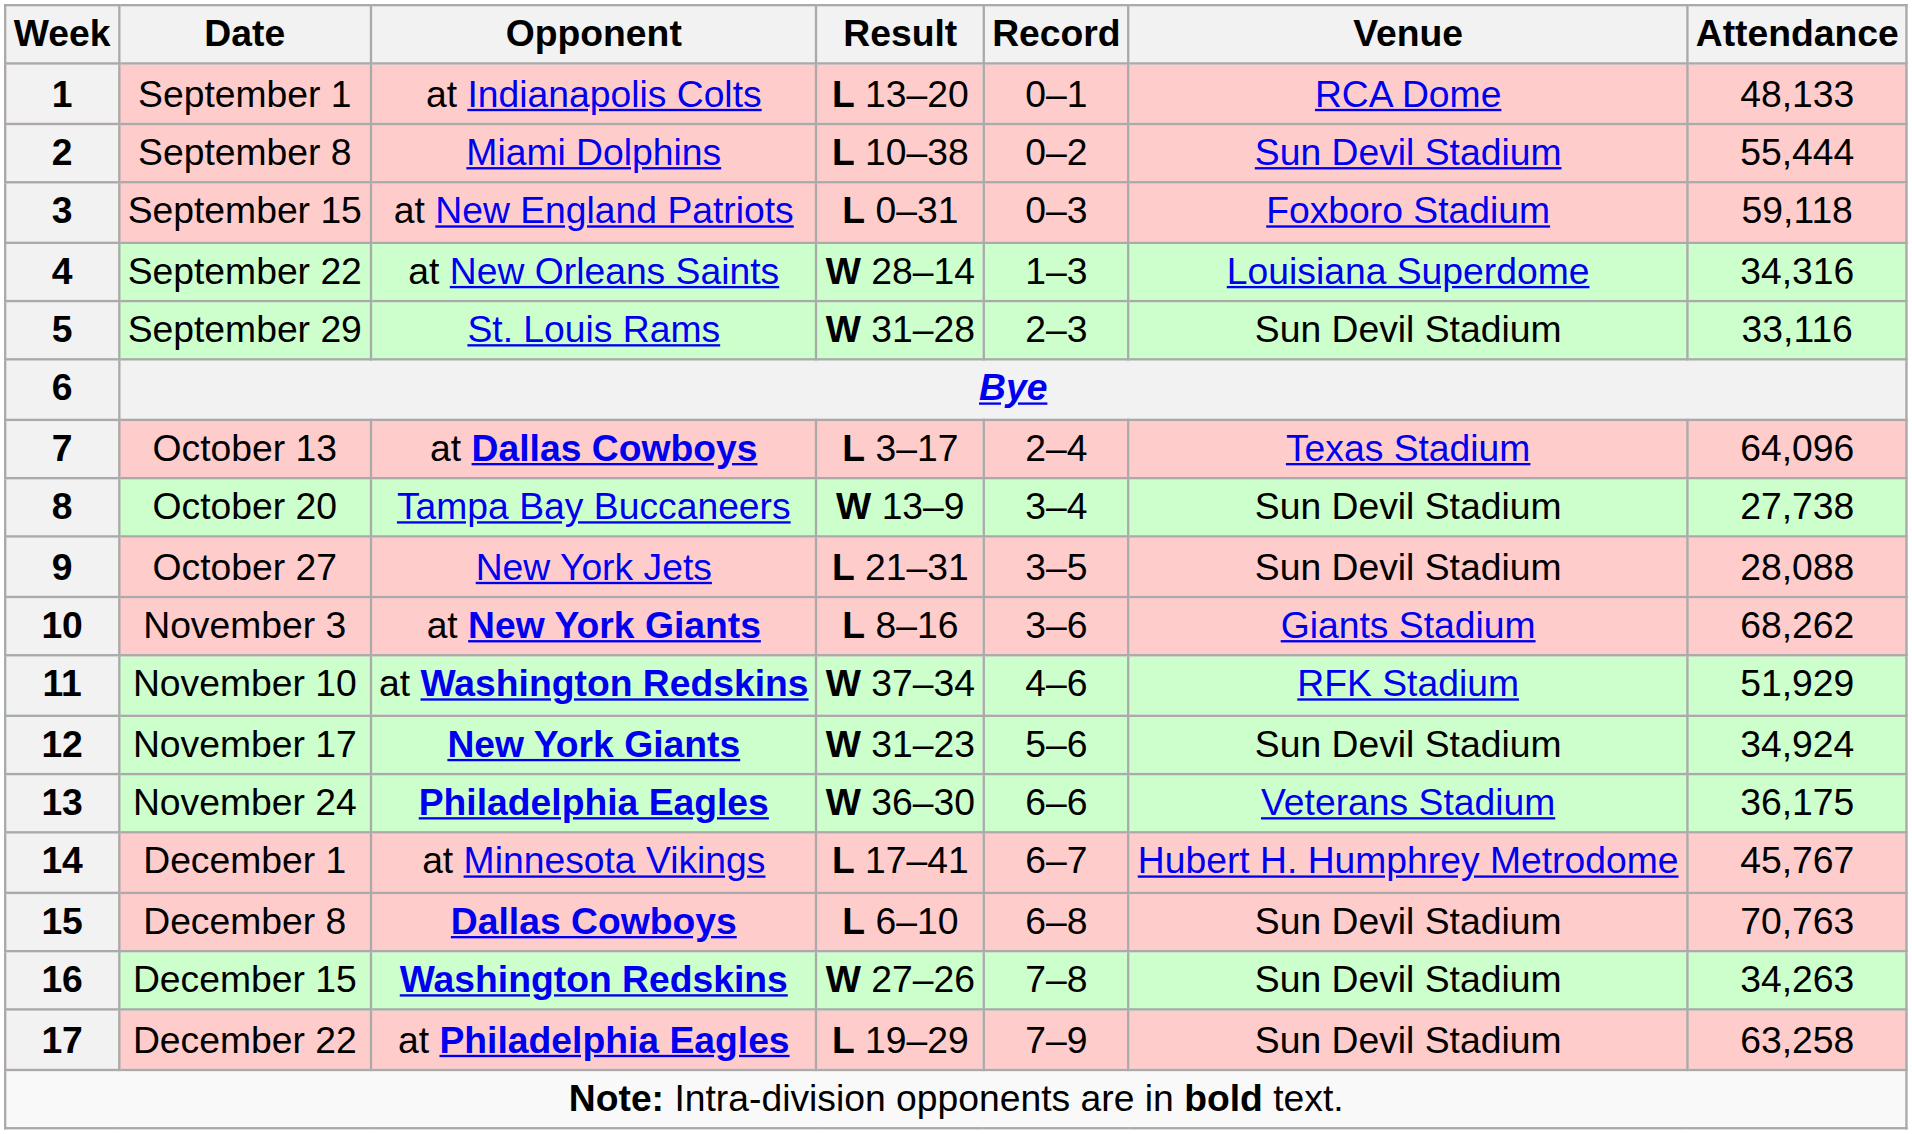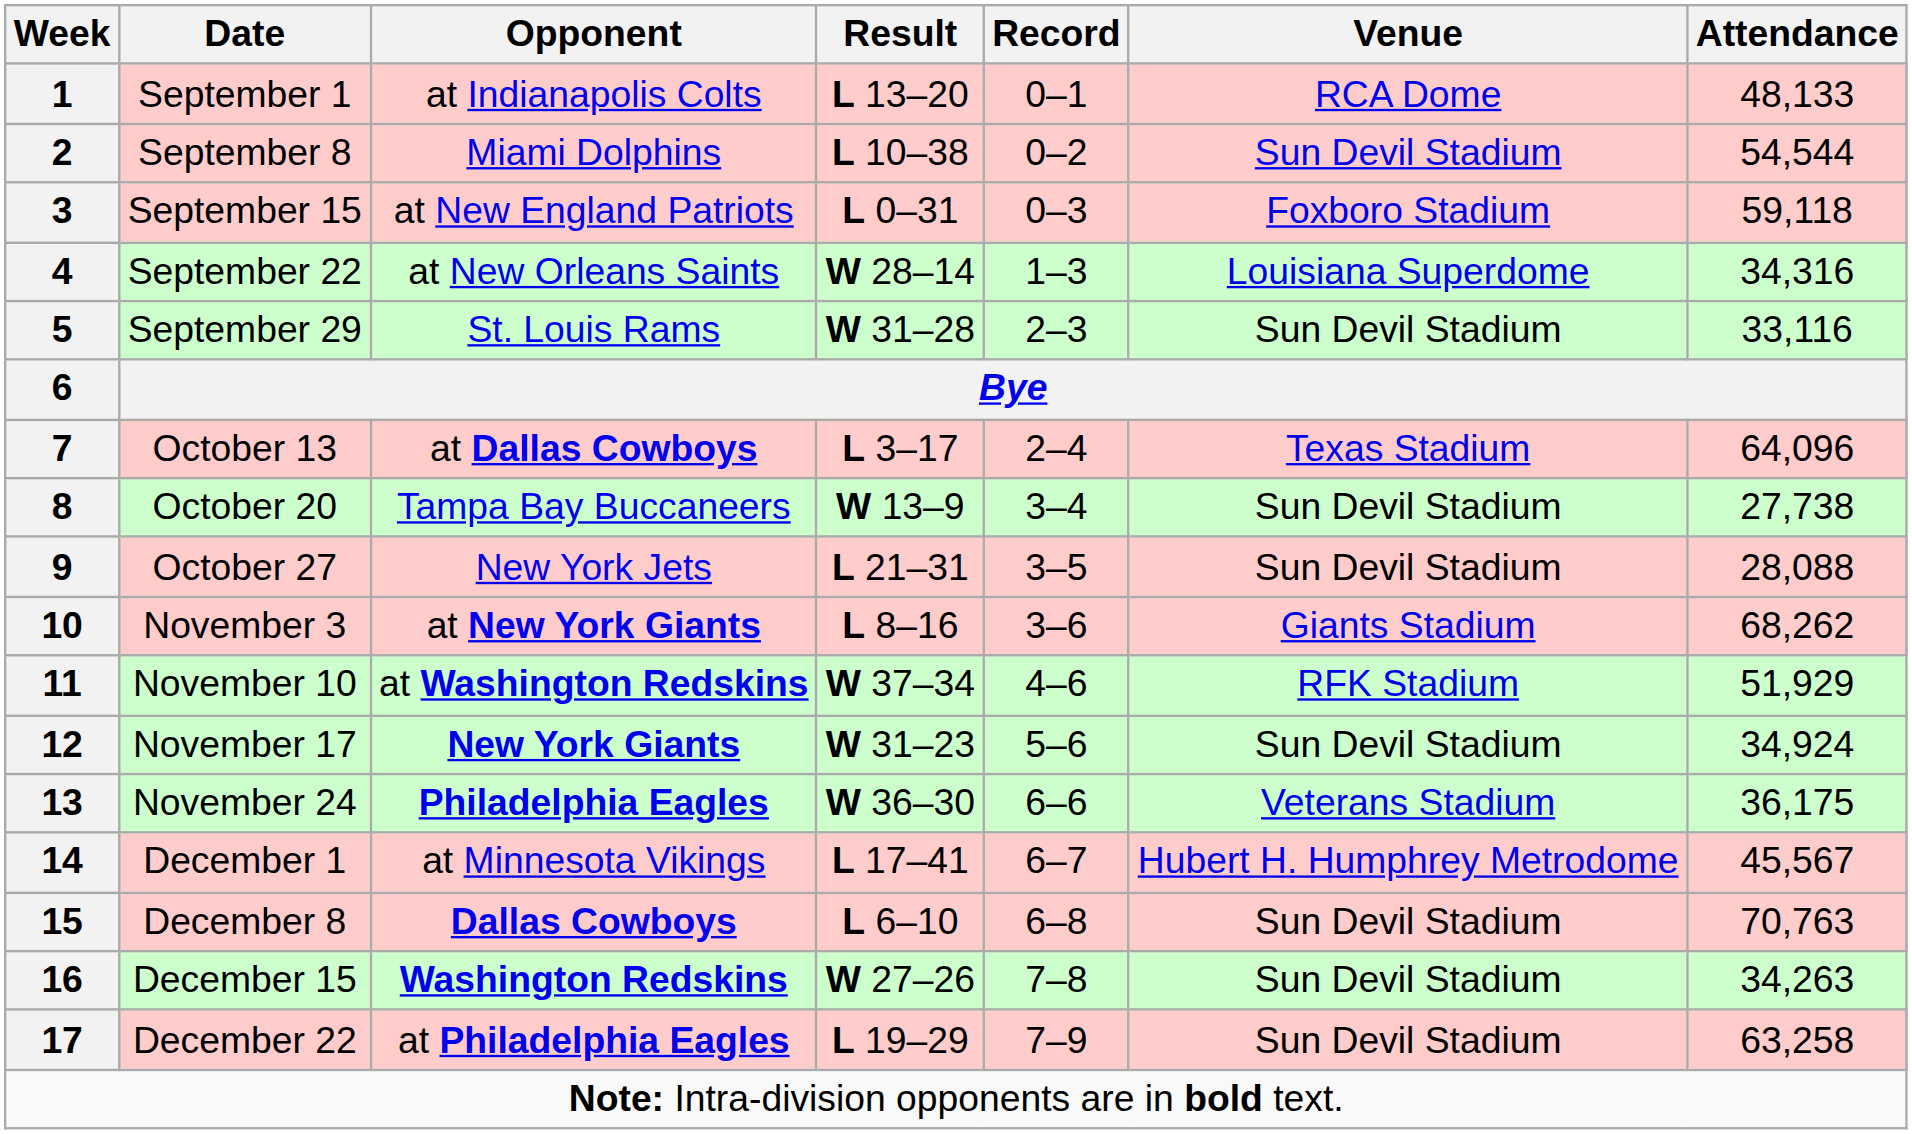(1797, 152) 55,444 -> (1797, 152) 54,544
(1797, 861) 45,767 -> (1797, 861) 45,567
